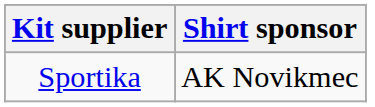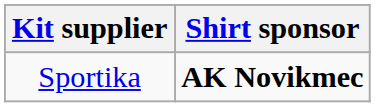(270, 76) normal -> (272, 76) bold
